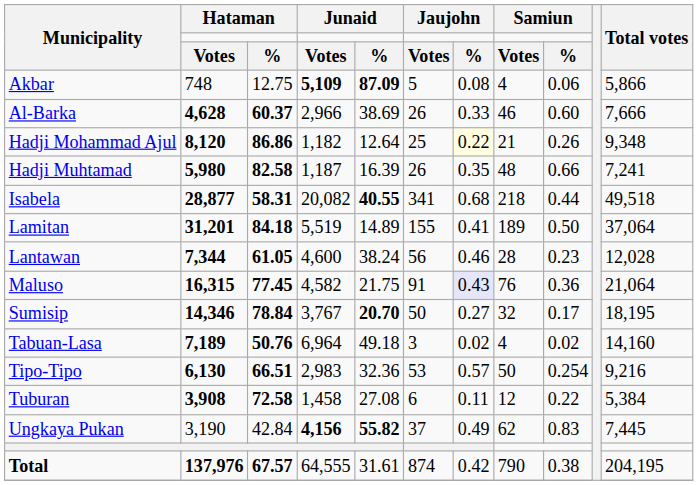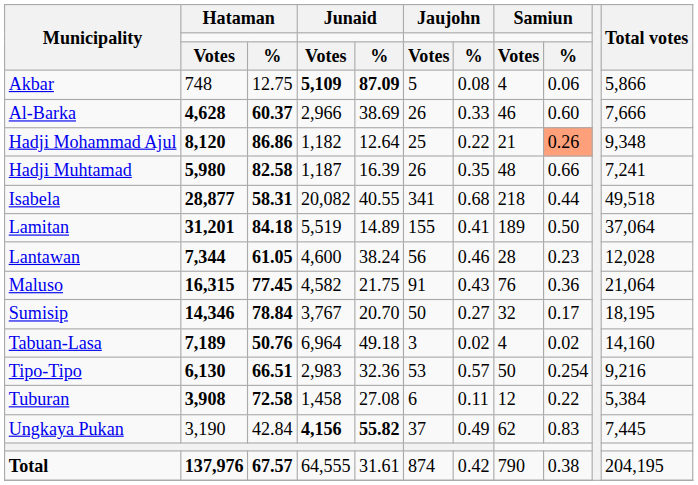(474, 141) lightyellow background -> (474, 141) no background
(563, 141) no background -> (563, 141) lightsalmon background
(379, 199) bold -> (379, 199) normal
(474, 285) lavender background -> (474, 285) no background
(379, 313) bold -> (379, 313) normal
